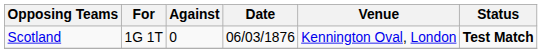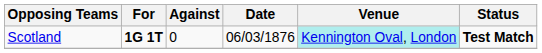(144, 37) normal -> (144, 37) bold
(379, 37) no background -> (379, 37) paleturquoise background
